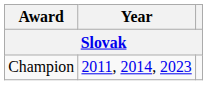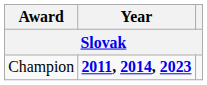(137, 67) normal -> (136, 67) bold
